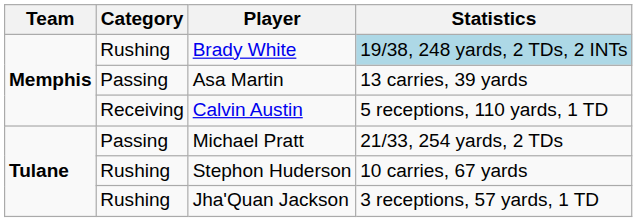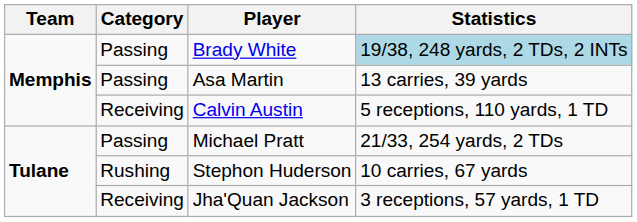(135, 49) Rushing -> (134, 49) Passing
(135, 200) Rushing -> (142, 200) Receiving
